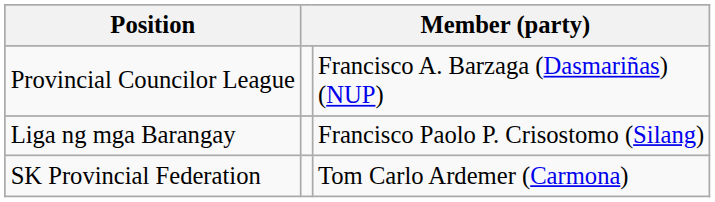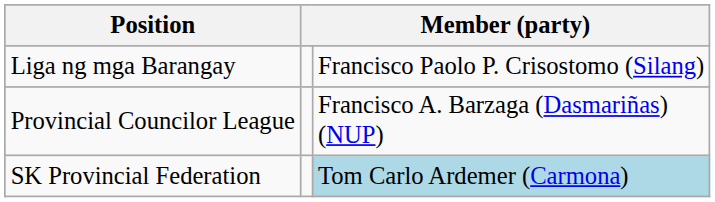rows swapped: (153, 80) <-> (123, 135)
(473, 176) no background -> (473, 176) lightblue background
